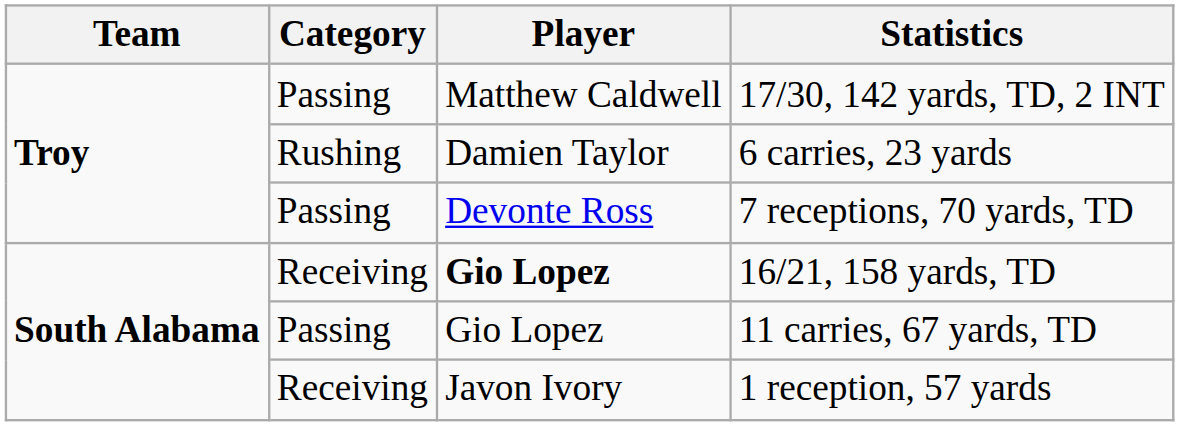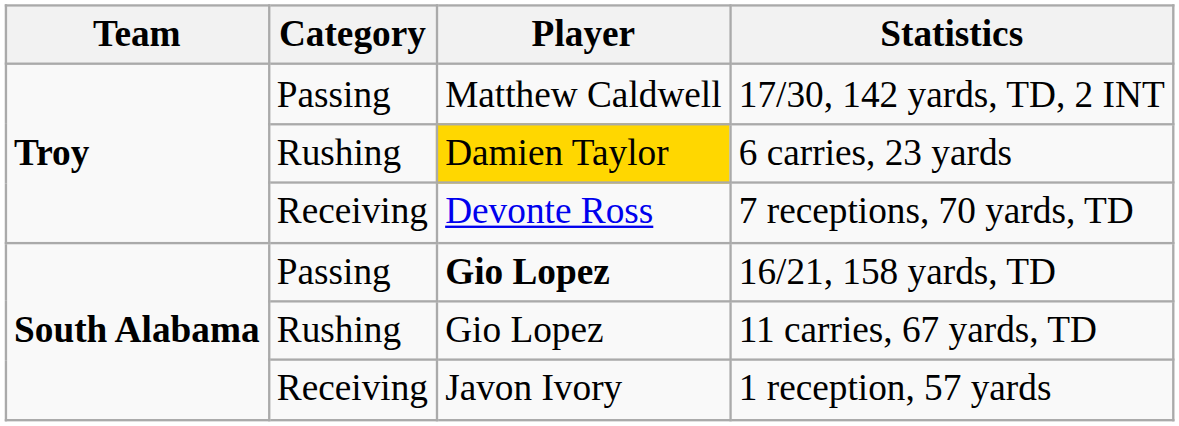(557, 152) no background -> (557, 152) gold background
(334, 211) Passing -> (352, 211) Receiving
(352, 270) Receiving -> (334, 270) Passing
(334, 329) Passing -> (339, 329) Rushing
